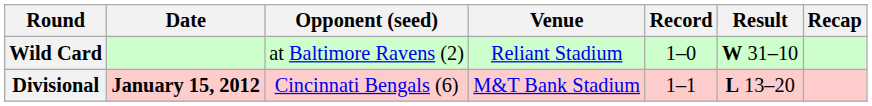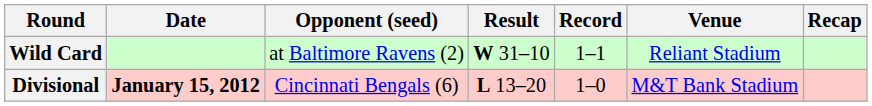columns swapped: (760, 20) <-> (557, 20)
(681, 52) 1–0 -> (591, 52) 1–1
(681, 85) 1–1 -> (591, 85) 1–0
